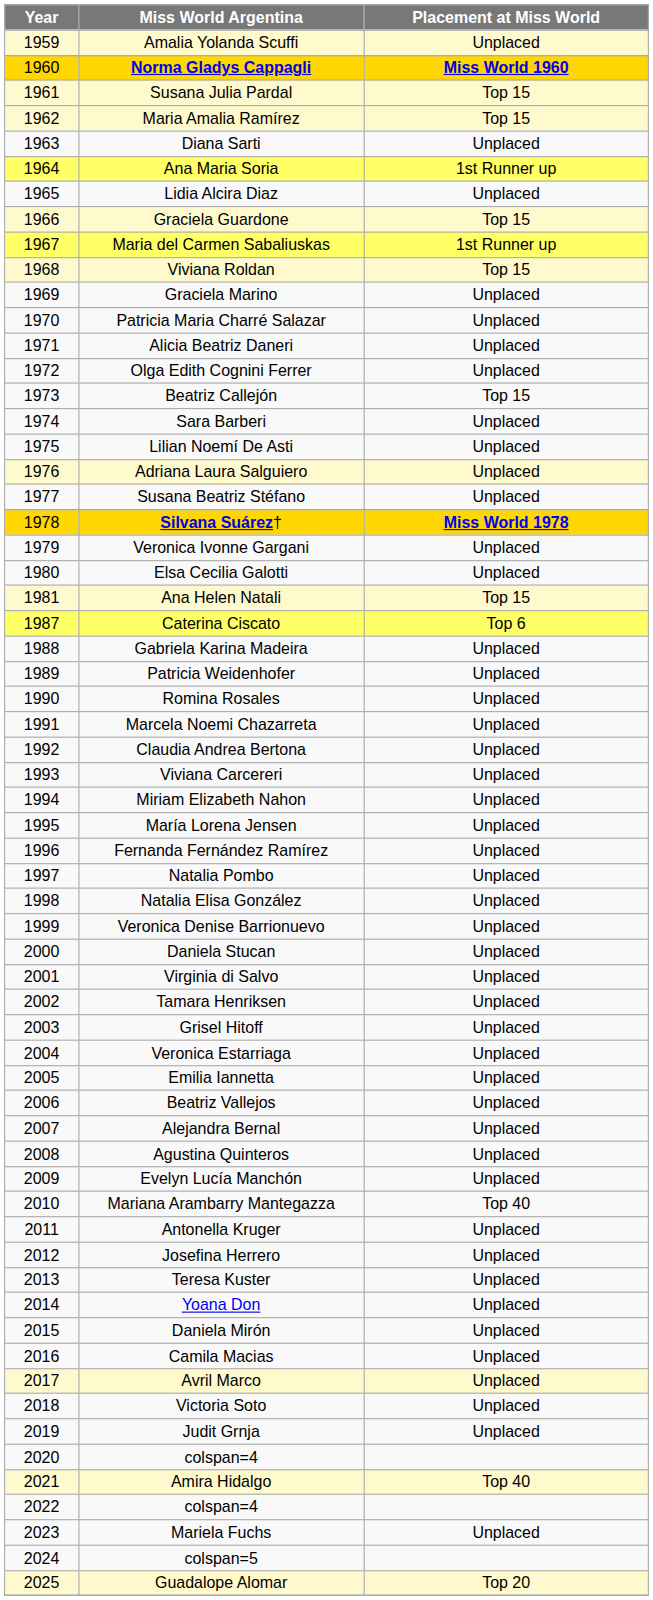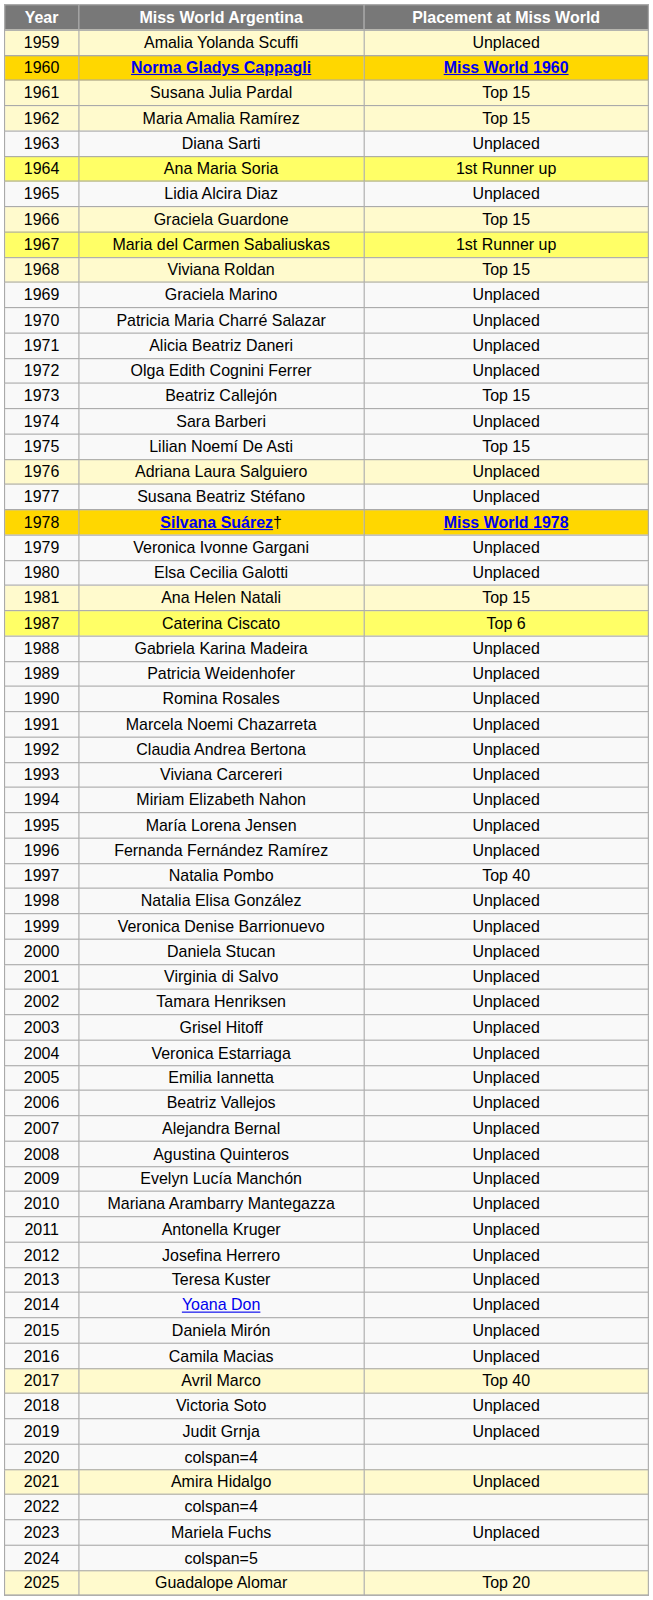(506, 447) Unplaced -> (506, 447) Top 15
(506, 876) Unplaced -> (506, 876) Top 40
(506, 1204) Top 40 -> (506, 1204) Unplaced
(506, 1381) Unplaced -> (506, 1381) Top 40
(506, 1482) Top 40 -> (506, 1482) Unplaced
